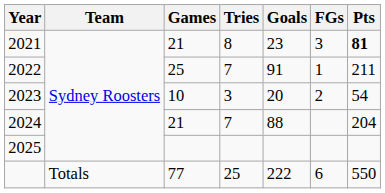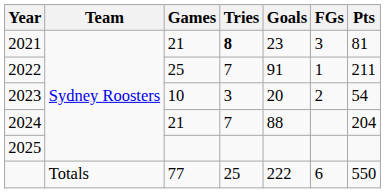(228, 43) normal -> (228, 43) bold
(360, 43) bold -> (360, 43) normal
